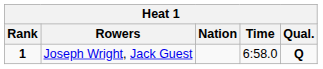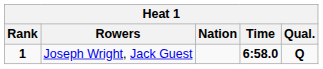(260, 53) normal -> (260, 53) bold
